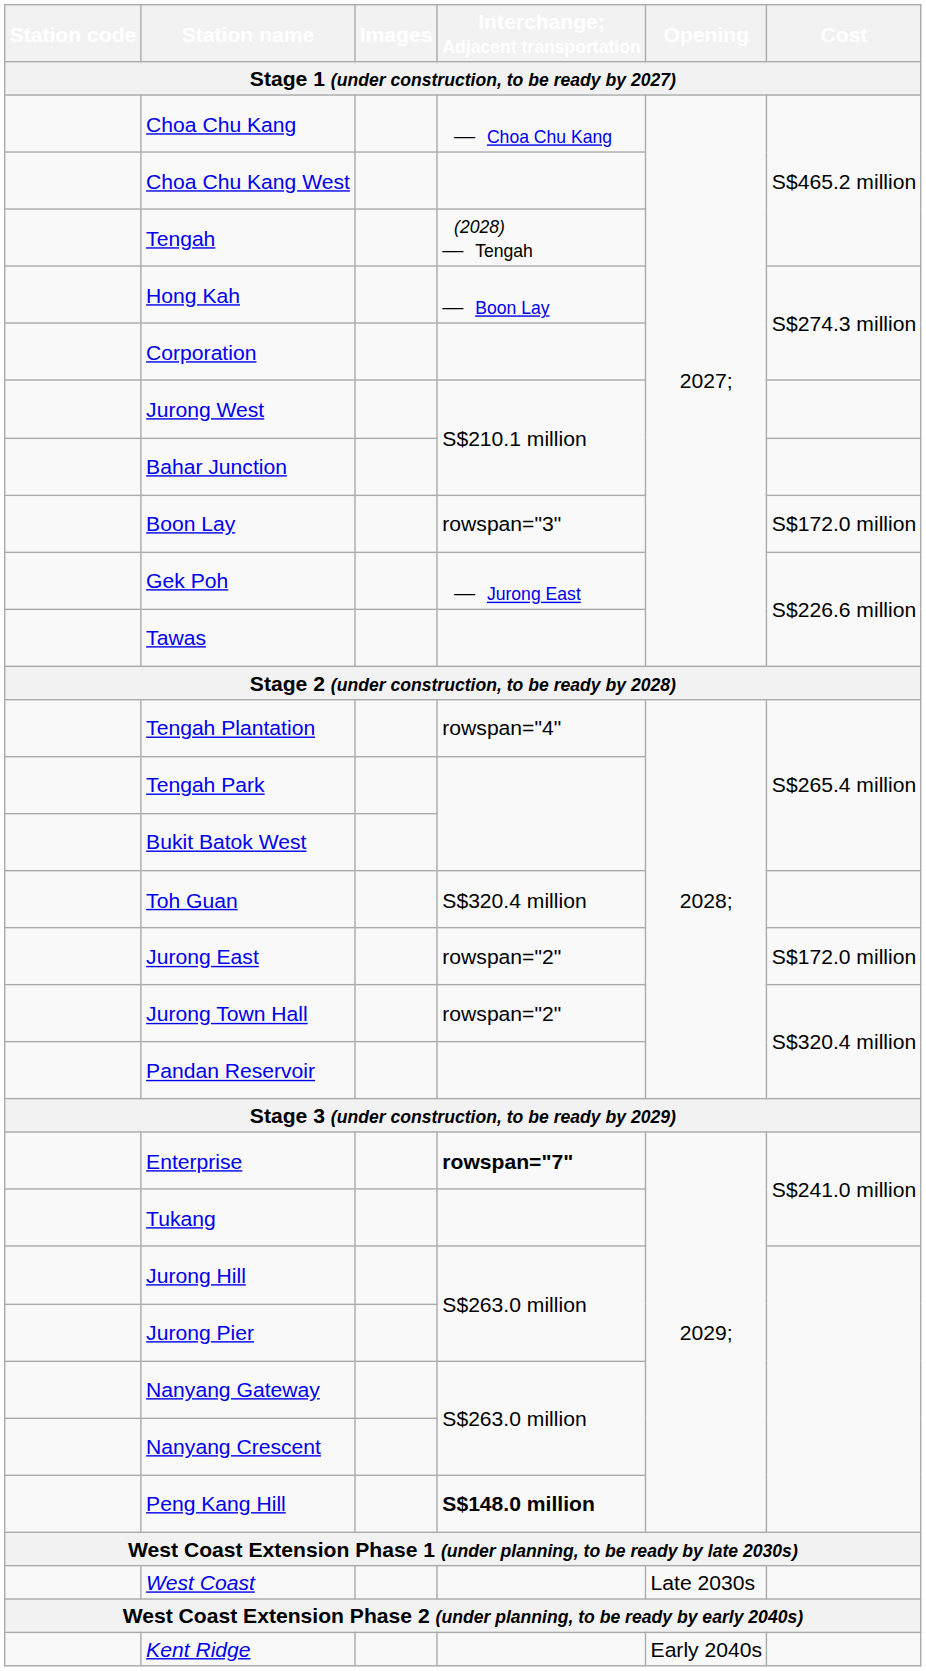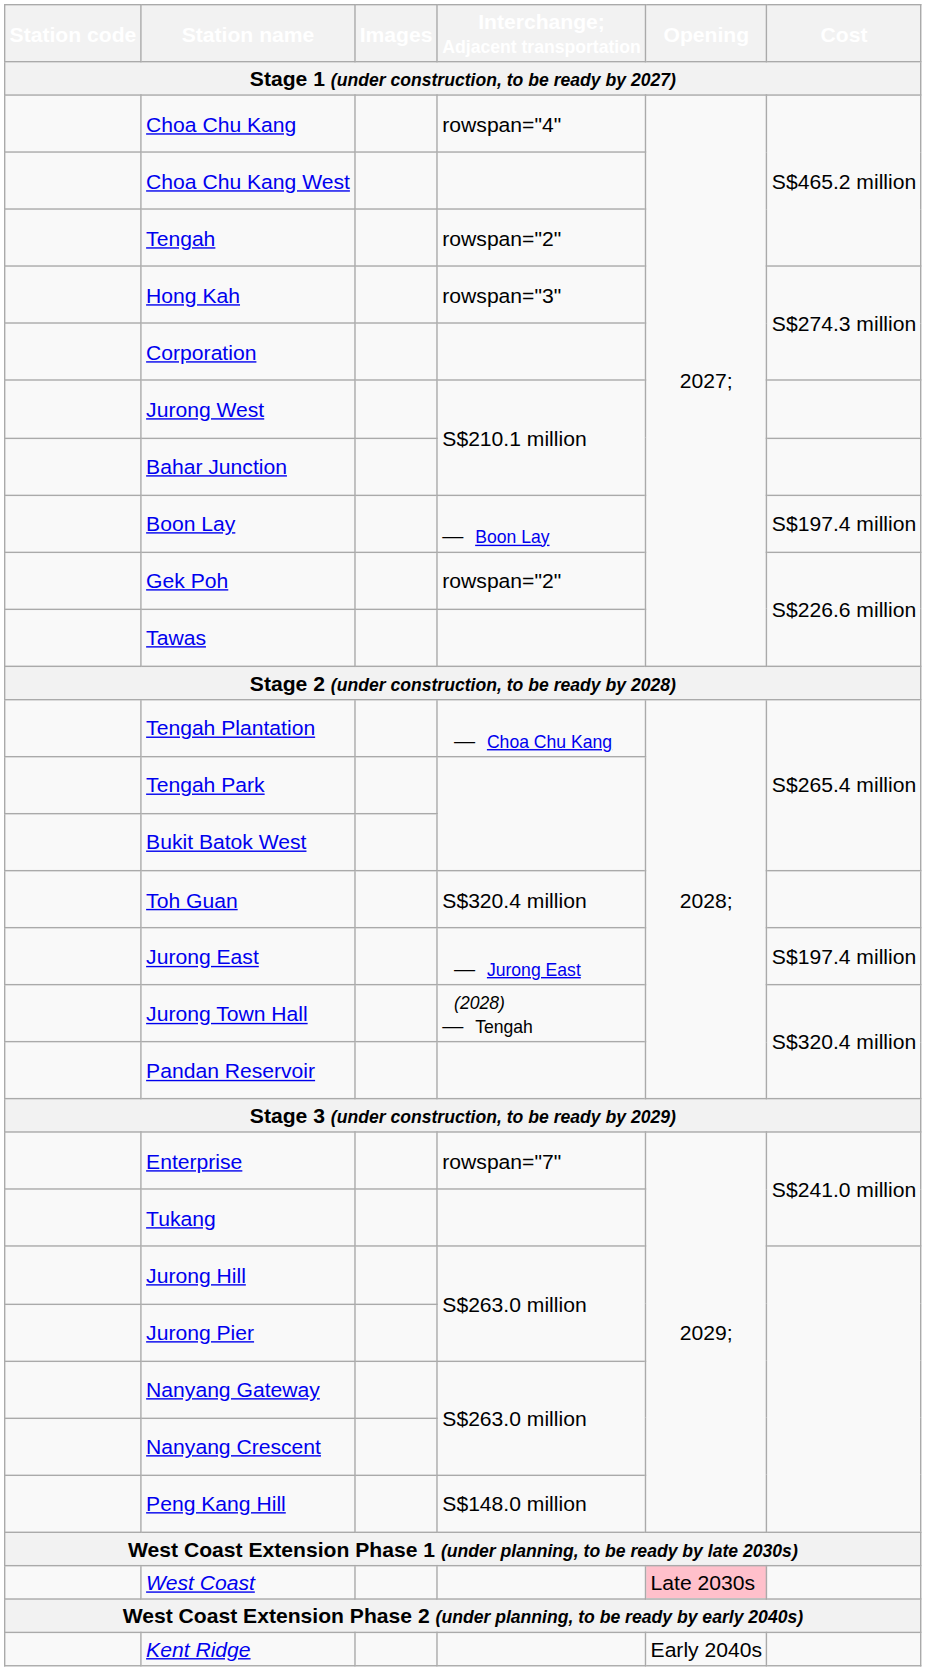(527, 124) ― Choa Chu Kang -> (502, 124) rowspan="4"
(488, 238) (2028) ― Tengah -> (502, 238) rowspan="2"
(496, 295) ― Boon Lay -> (502, 295) rowspan="3"
(502, 523) rowspan="3" -> (496, 523) ― Boon Lay
(844, 523) S$172.0 million -> (844, 523) S$197.4 million
(512, 581) ― Jurong East -> (502, 581) rowspan="2"
(502, 728) rowspan="4" -> (527, 728) ― Choa Chu Kang
(502, 956) rowspan="2" -> (512, 956) ― Jurong East
(844, 956) S$172.0 million -> (844, 956) S$197.4 million
(502, 1014) rowspan="2" -> (488, 1014) (2028) ― Tengah
(508, 1161) bold -> (502, 1161) normal
(519, 1504) bold -> (514, 1504) normal
(703, 1582) no background -> (703, 1582) pink background
